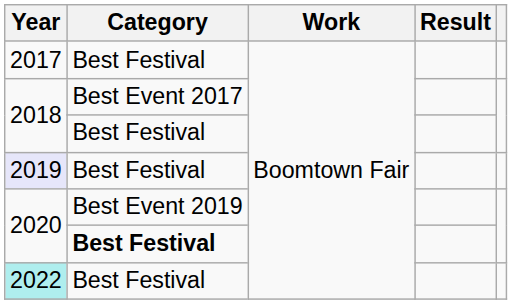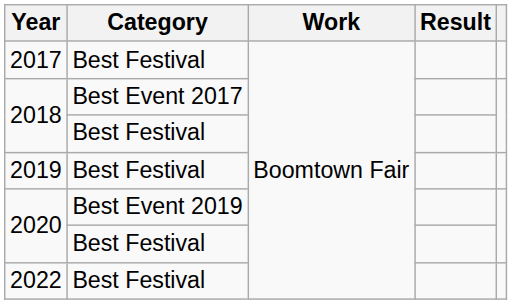(36, 170) lavender background -> (36, 170) no background
(144, 243) bold -> (139, 243) normal
(36, 280) paleturquoise background -> (36, 280) no background
